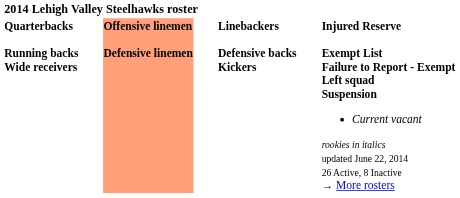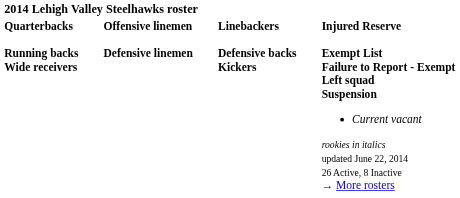(148, 39) lightsalmon background -> (148, 39) no background
